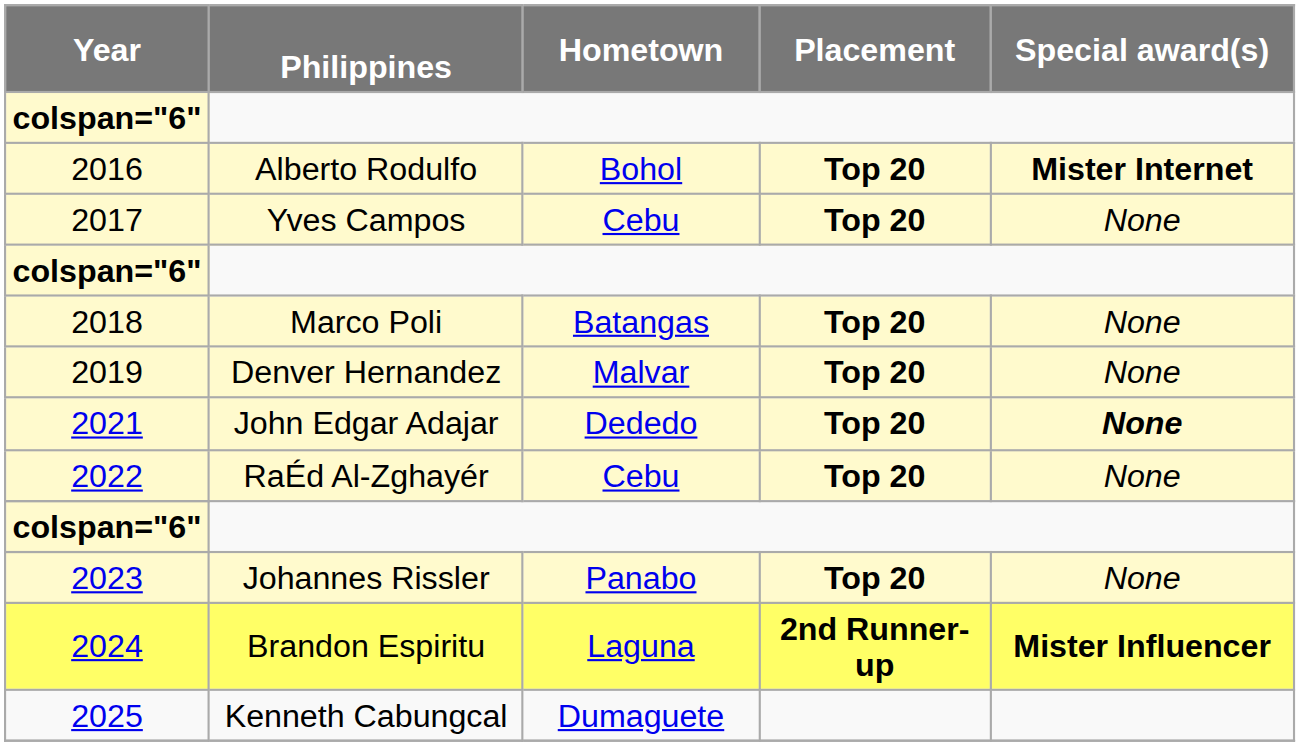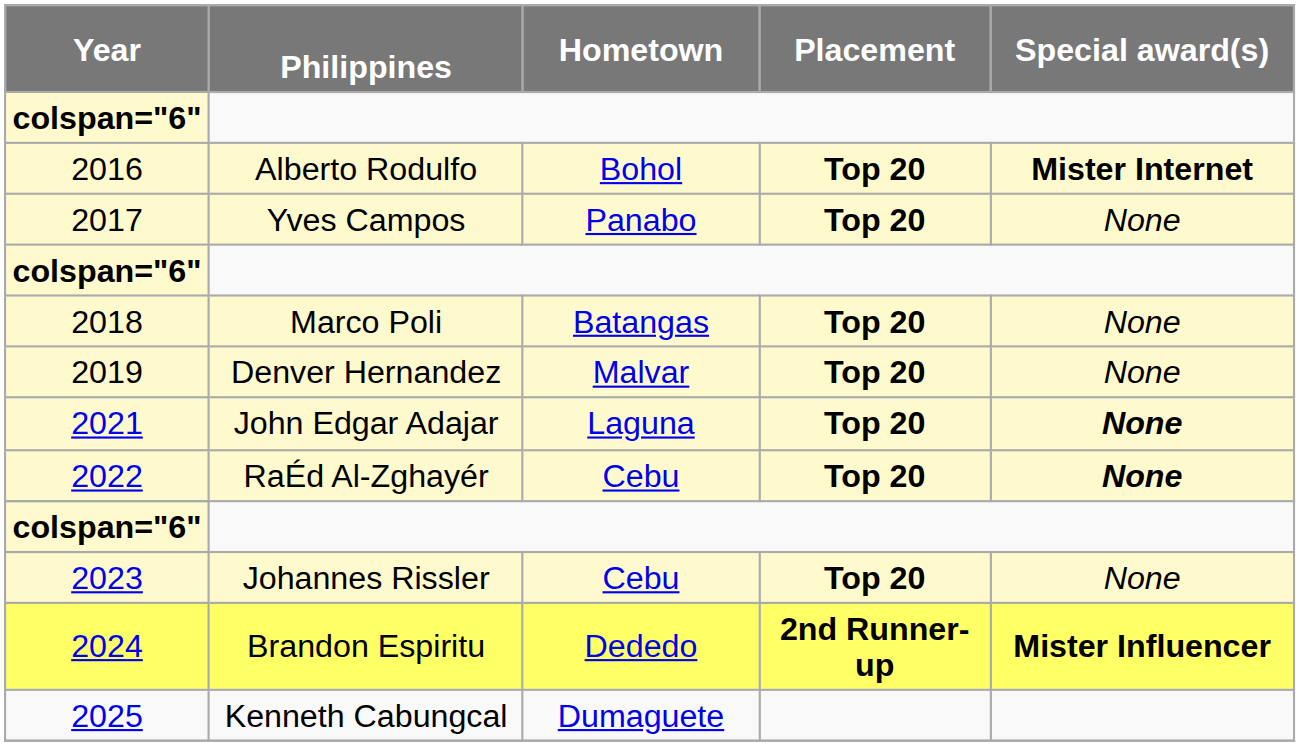(641, 220) Cebu -> (641, 220) Panabo
(641, 424) Dededo -> (641, 424) Laguna
(1142, 475) normal -> (1142, 475) bold
(641, 577) Panabo -> (641, 577) Cebu
(641, 646) Laguna -> (641, 646) Dededo
